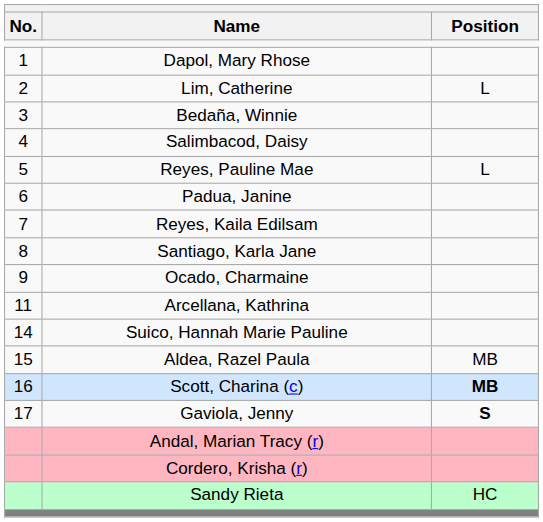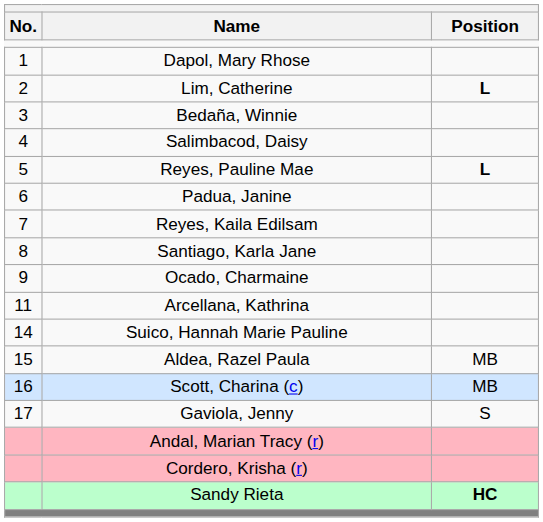(485, 88) normal -> (485, 88) bold
(485, 169) normal -> (485, 169) bold
(485, 386) bold -> (485, 386) normal
(485, 413) bold -> (485, 413) normal
(485, 495) normal -> (485, 495) bold
